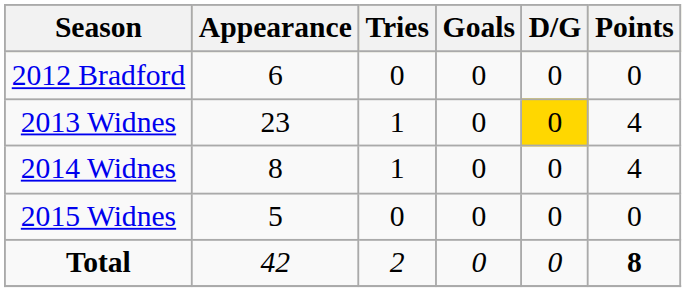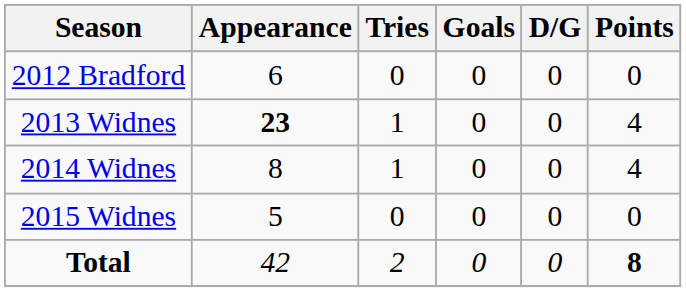(275, 121) normal -> (275, 121) bold
(555, 121) gold background -> (555, 121) no background
